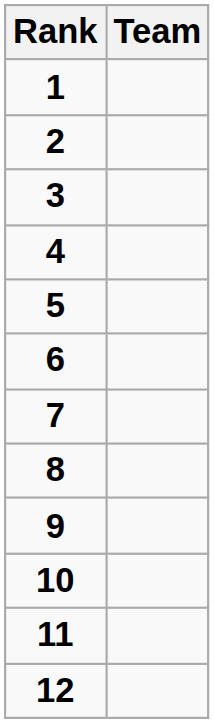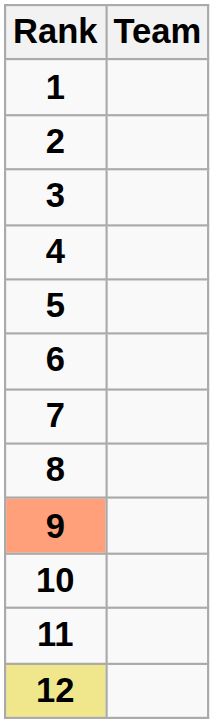(55, 525) no background -> (55, 525) lightsalmon background
(55, 689) no background -> (55, 689) khaki background
